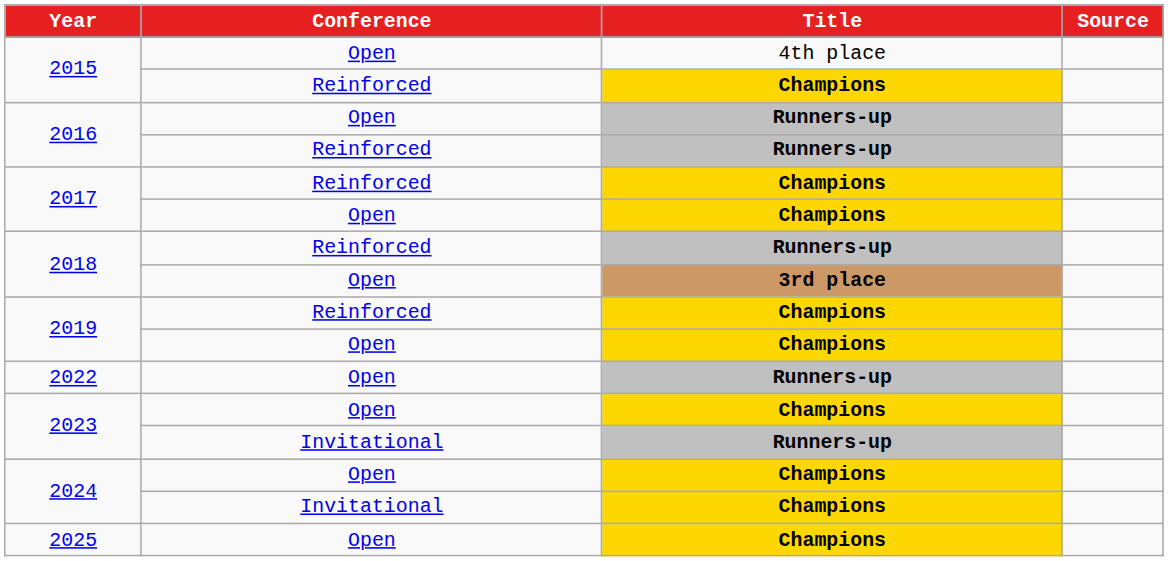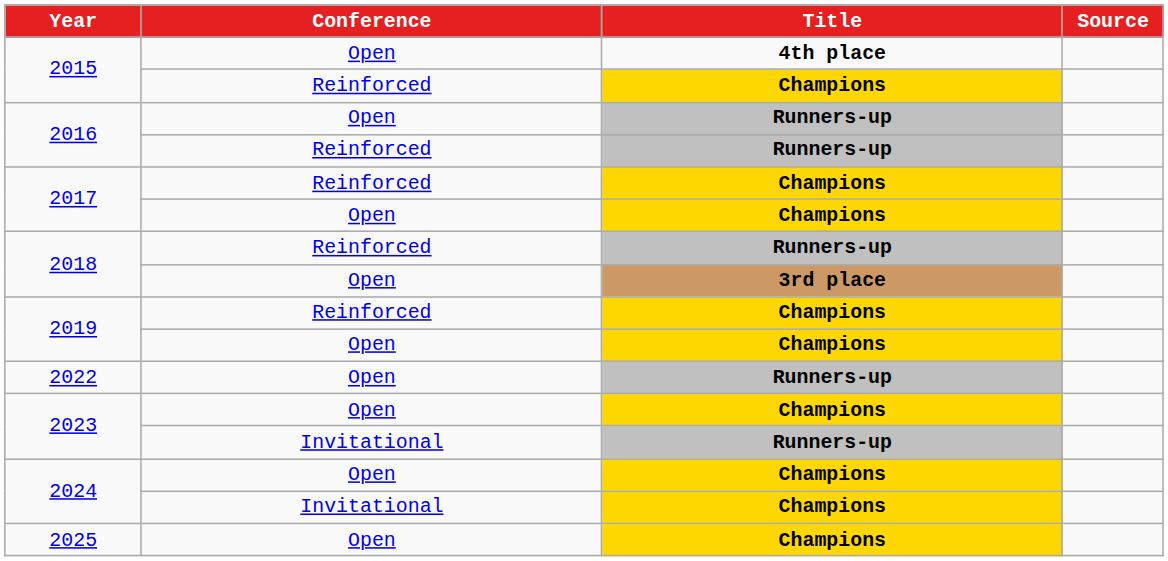(832, 53) normal -> (832, 53) bold
